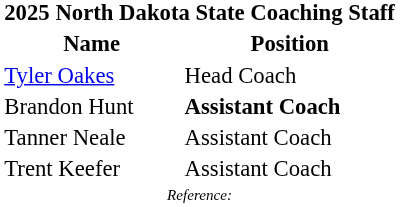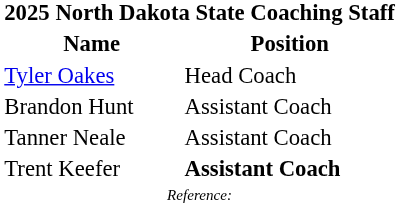(263, 106) bold -> (258, 106) normal
(258, 169) normal -> (263, 169) bold
